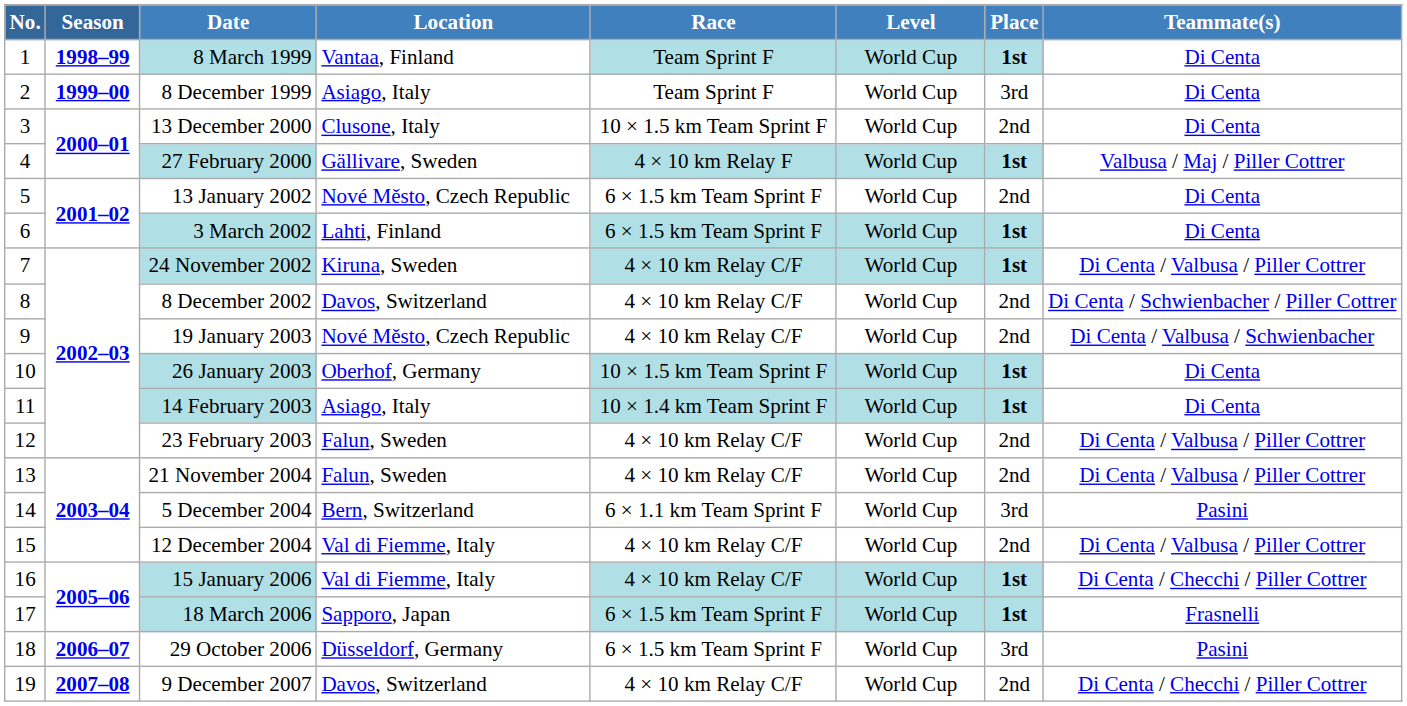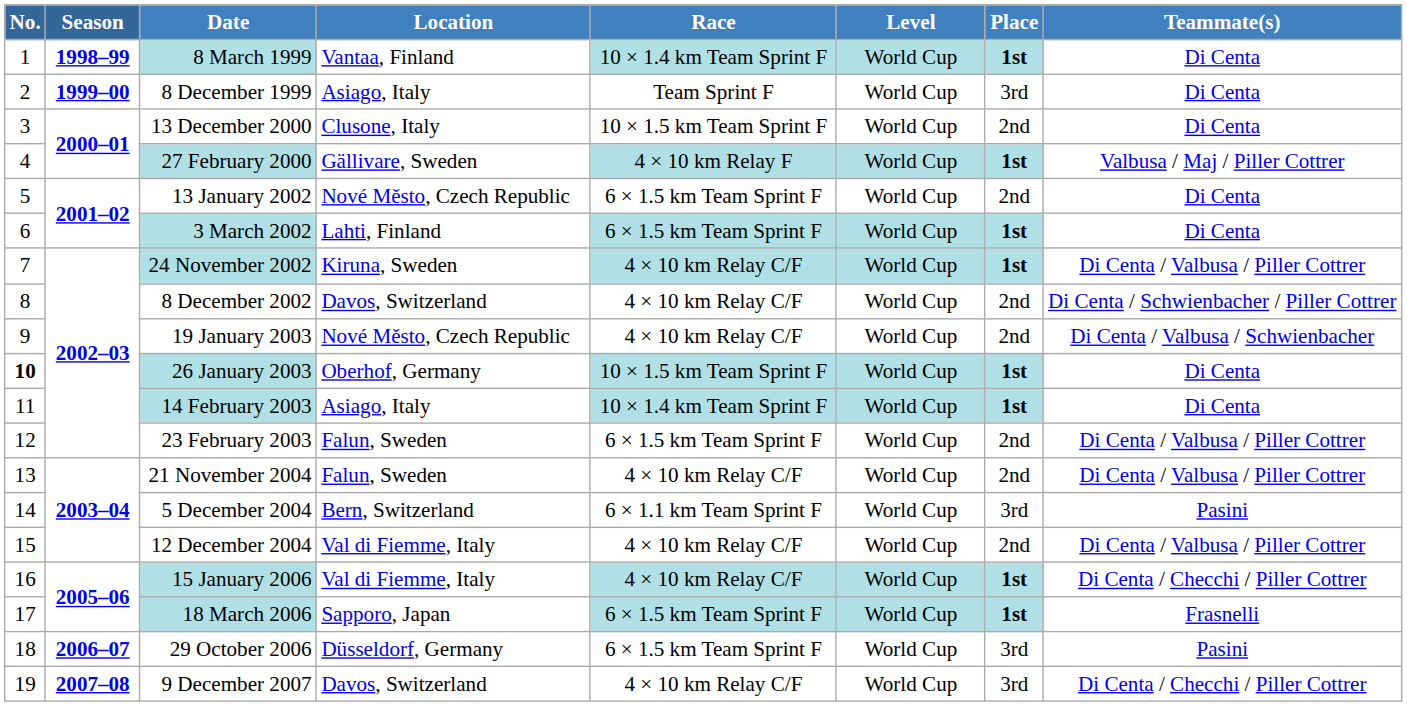(713, 56) Team Sprint F -> (713, 56) 10 × 1.4 km Team Sprint F
(25, 370) normal -> (25, 370) bold
(713, 440) 4 × 10 km Relay C/F -> (713, 440) 6 × 1.5 km Team Sprint F
(1014, 684) 2nd -> (1014, 684) 3rd
